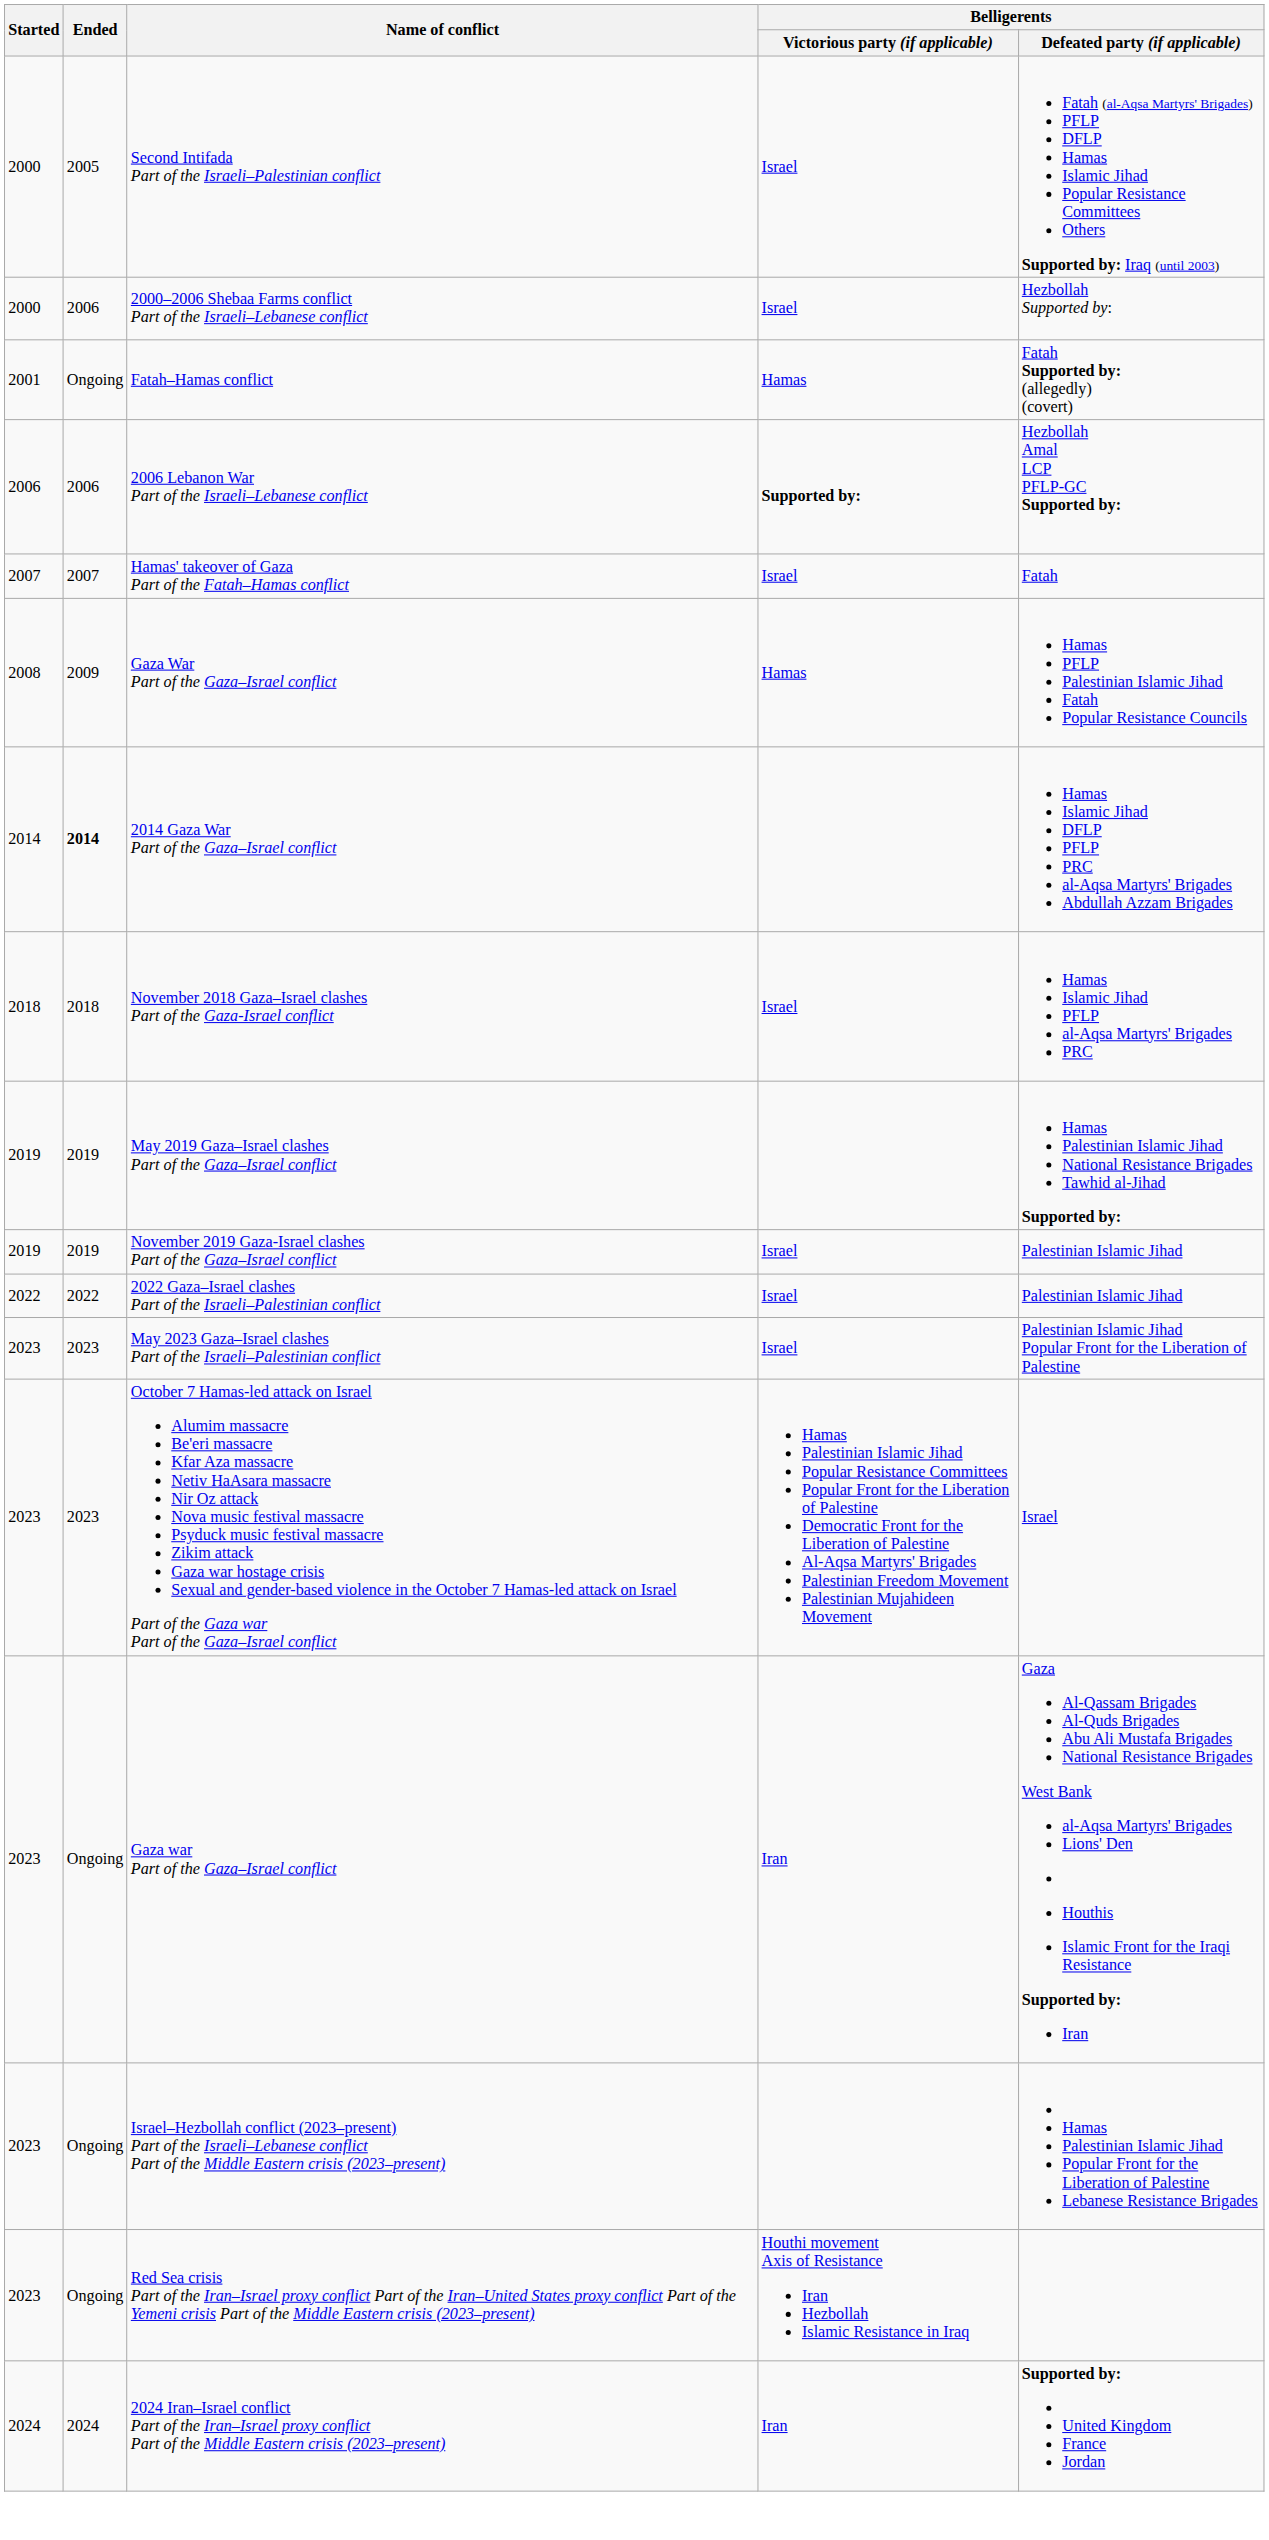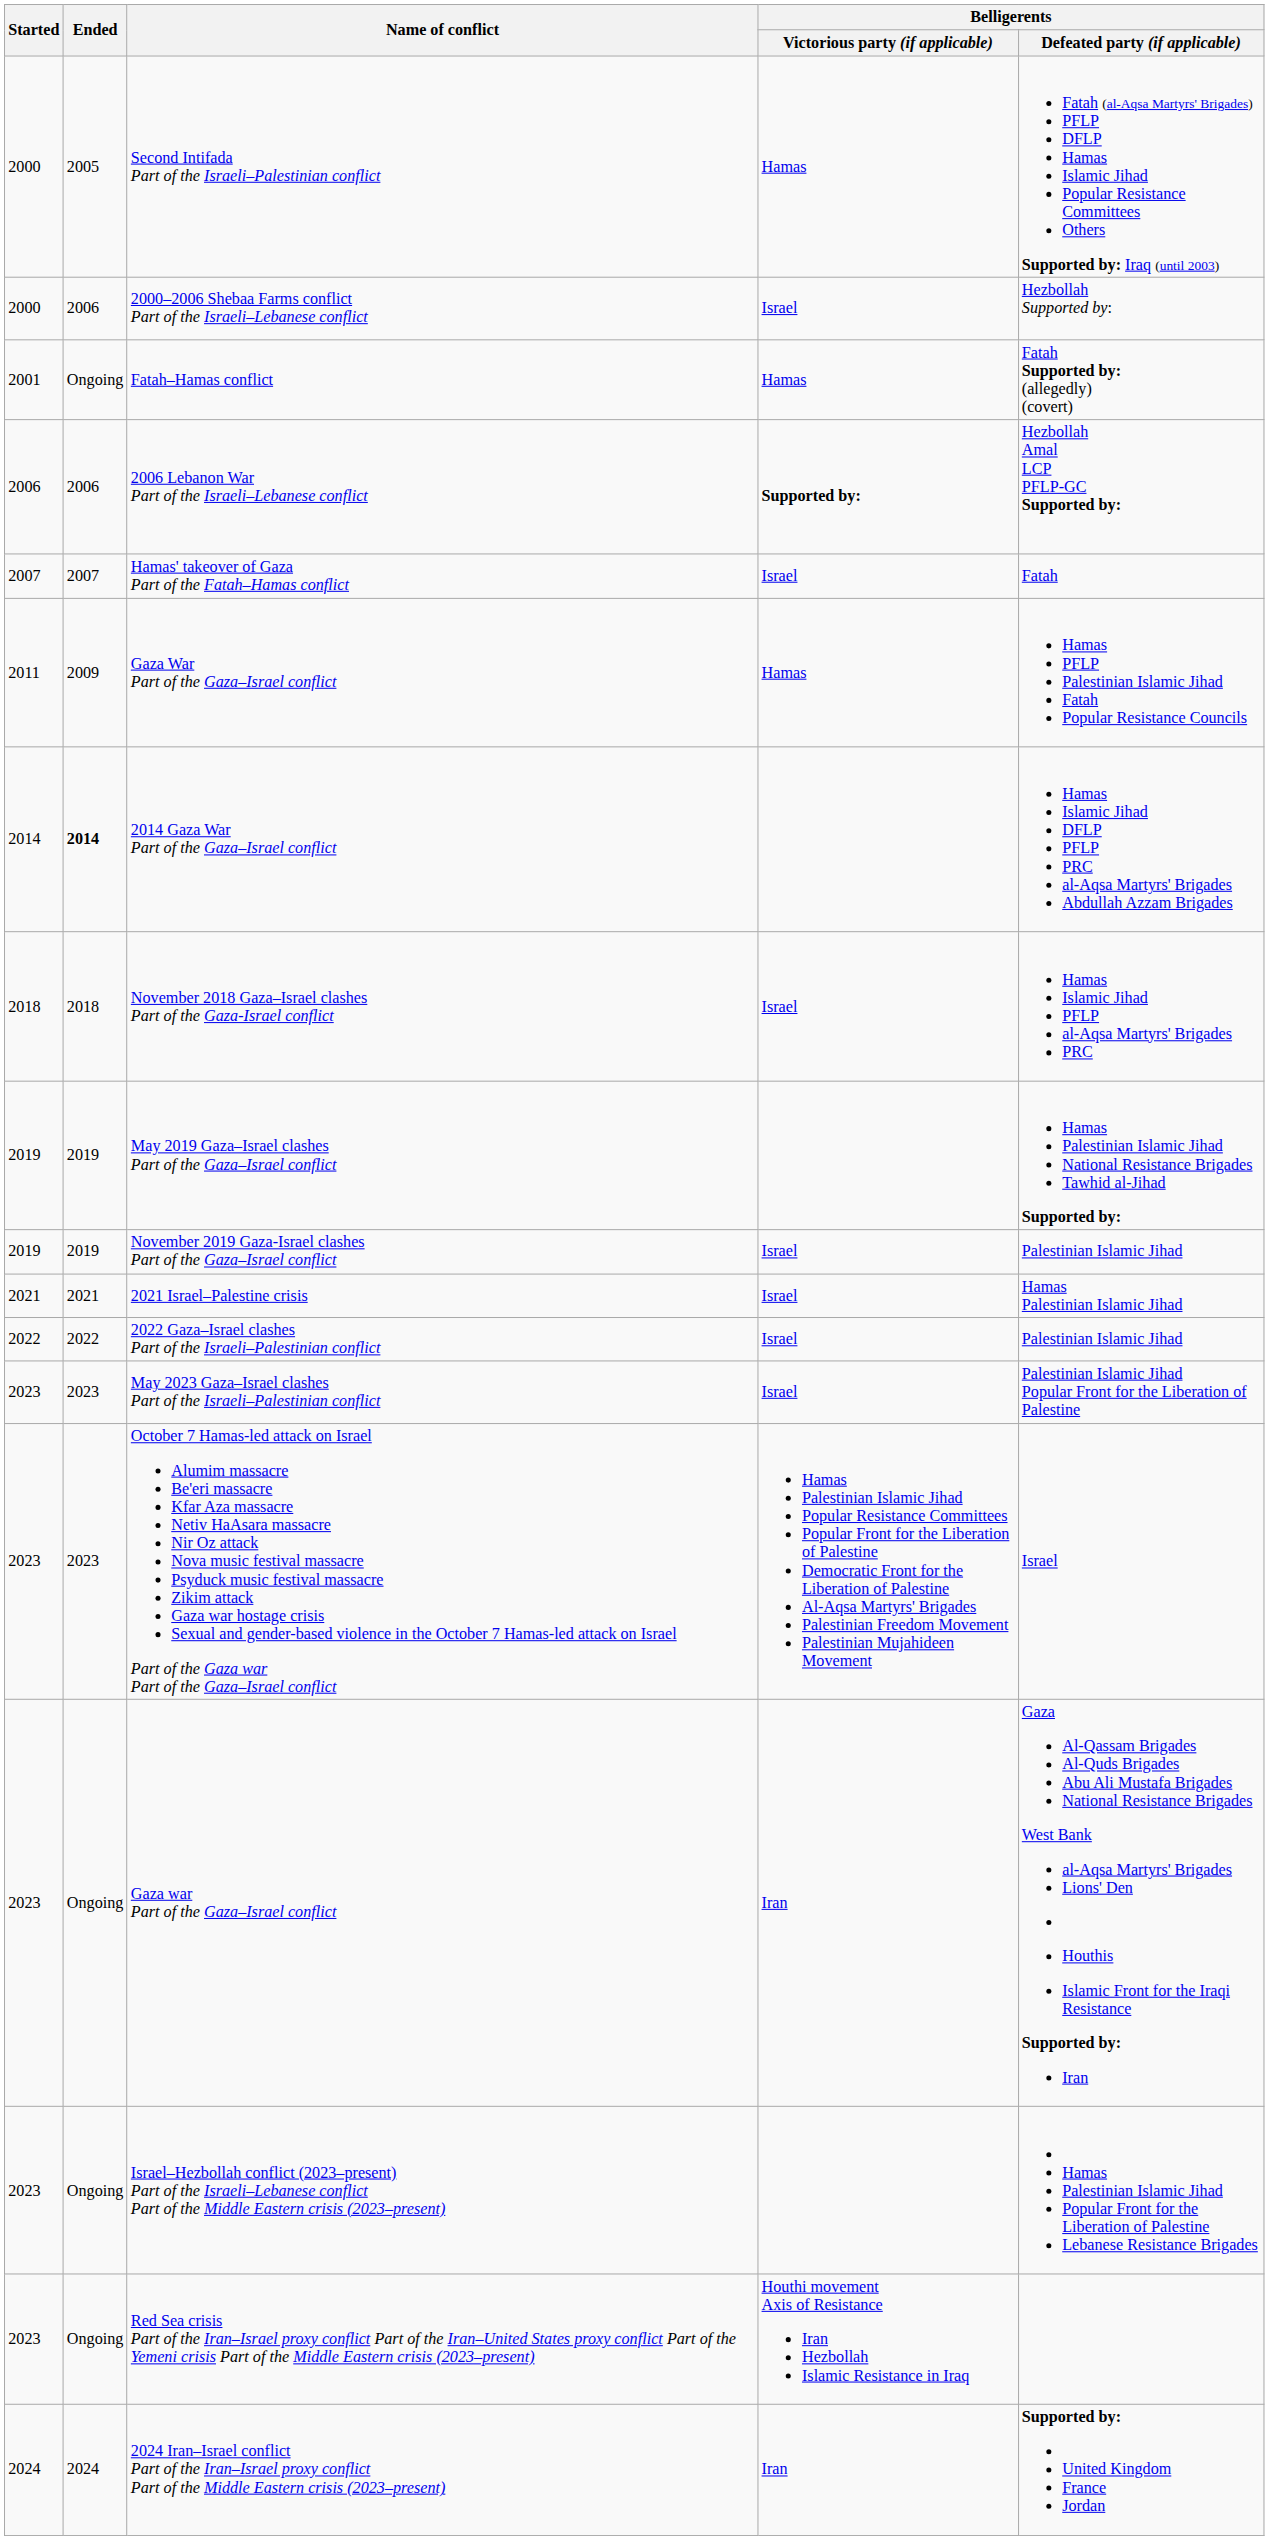(780, 166) Israel -> (784, 166) Hamas
(24, 672) 2008 -> (24, 672) 2011
+ row: (219, 1295)
